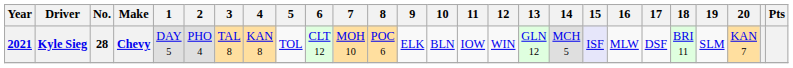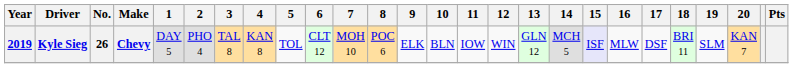(20, 43) 2021 -> (20, 43) 2019
(102, 43) 28 -> (102, 43) 26
